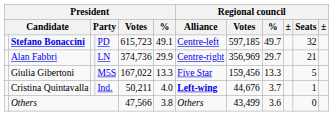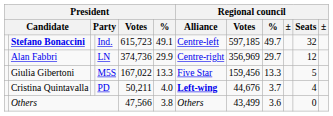(104, 42) PD -> (105, 42) Ind.
(312, 57) 21 -> (312, 57) 12
(105, 88) Ind. -> (104, 88) PD
(314, 88) 1 -> (314, 88) 4
